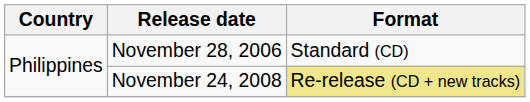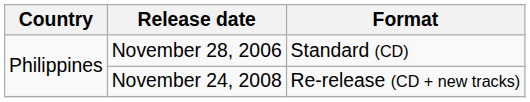(405, 81) khaki background -> (405, 81) no background
